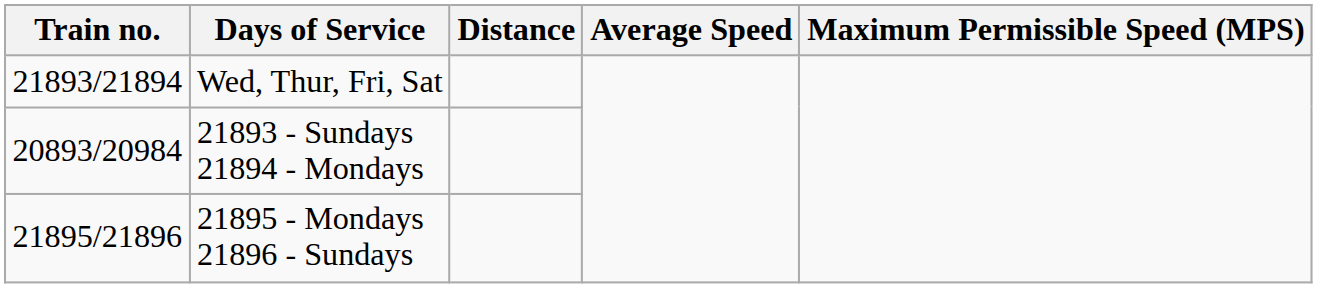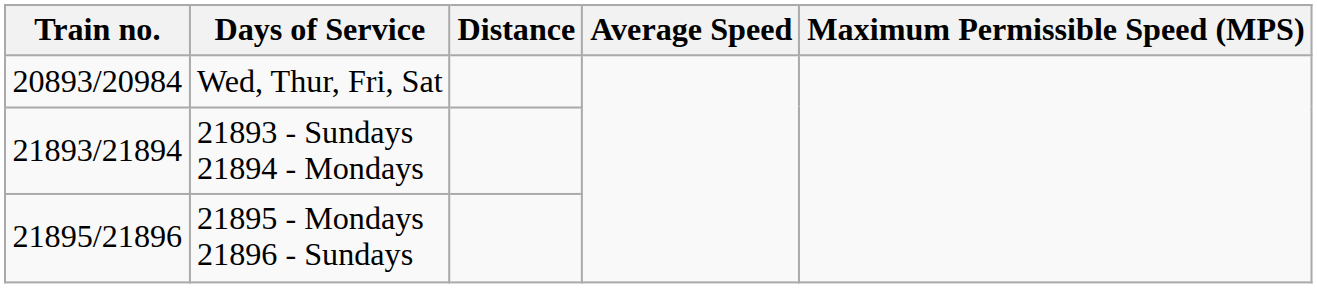(97, 81) 21893/21894 -> (97, 81) 20893/20984
(97, 150) 20893/20984 -> (97, 150) 21893/21894
